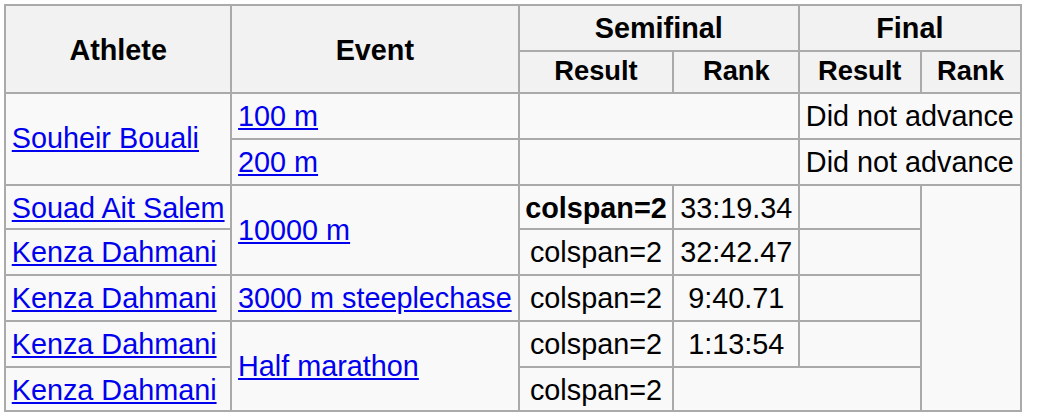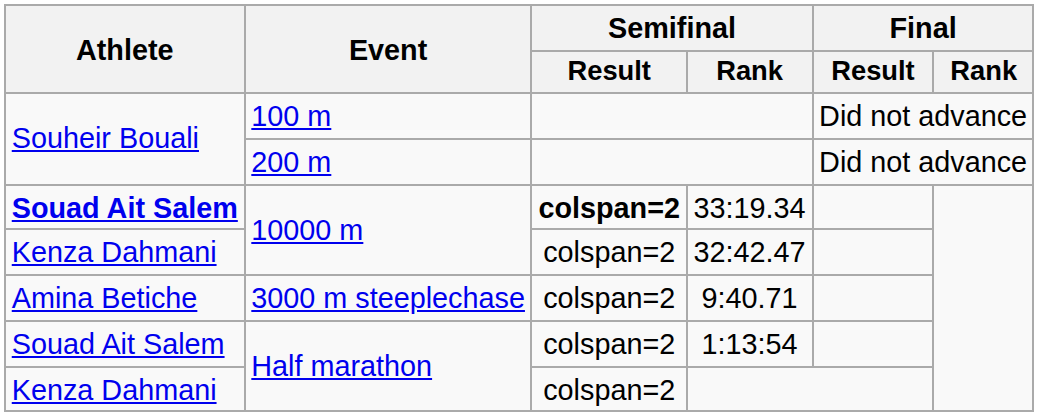(118, 208) normal -> (125, 208) bold
(114, 299) Kenza Dahmani -> (105, 299) Amina Betiche
(114, 344) Kenza Dahmani -> (118, 344) Souad Ait Salem
